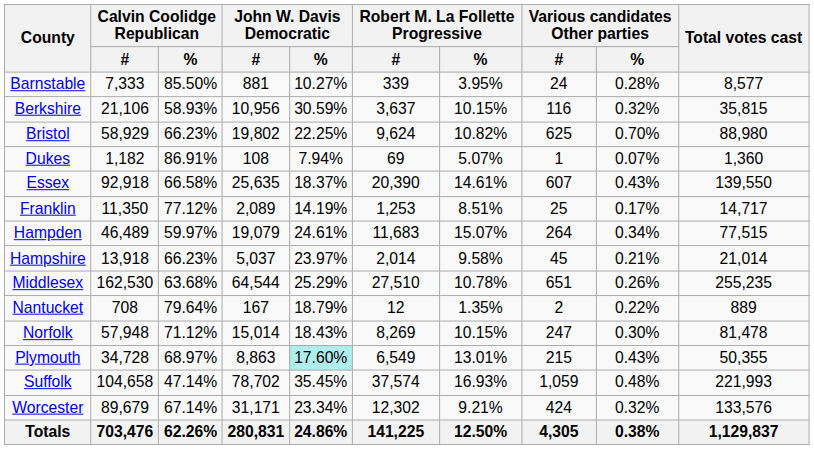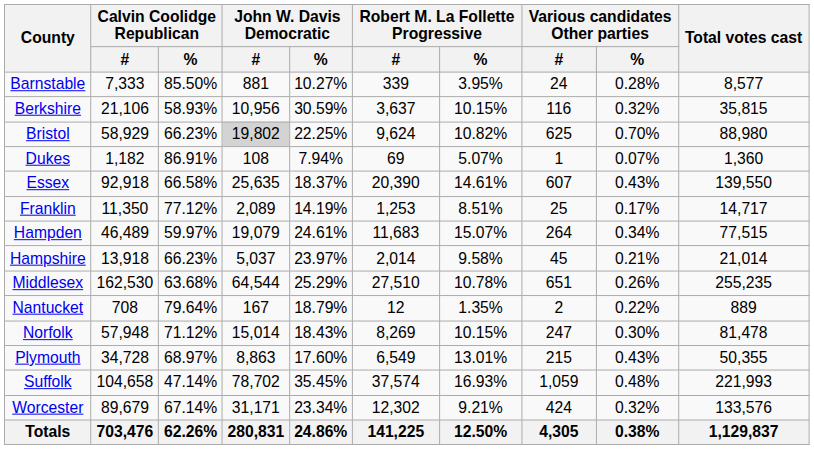(256, 134) no background -> (256, 134) lightgrey background
(321, 357) paleturquoise background -> (321, 357) no background
